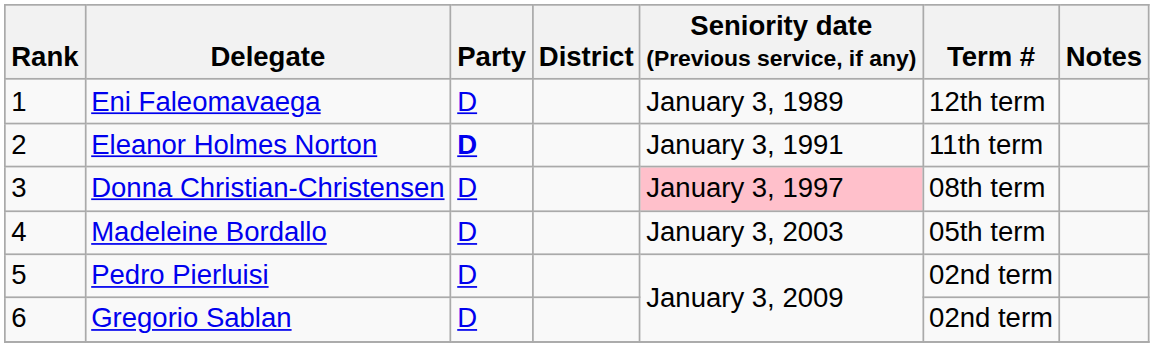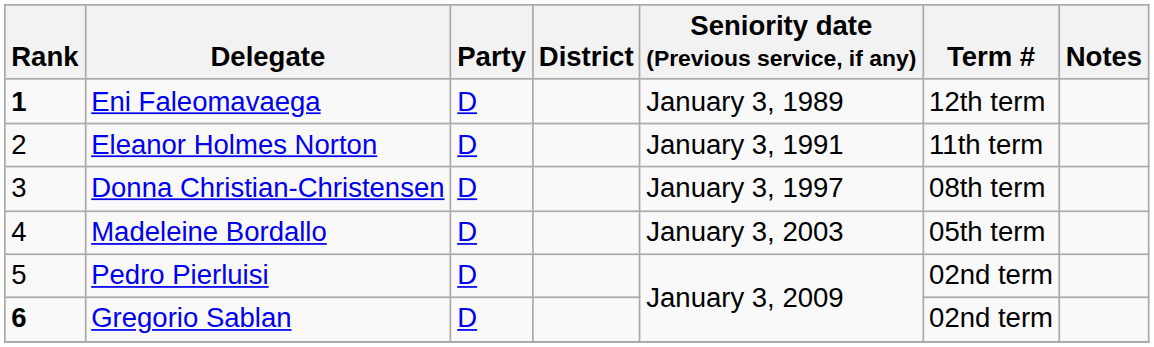(19, 100) normal -> (19, 100) bold
(467, 144) bold -> (467, 144) normal
(745, 188) pink background -> (745, 188) no background
(19, 319) normal -> (19, 319) bold
